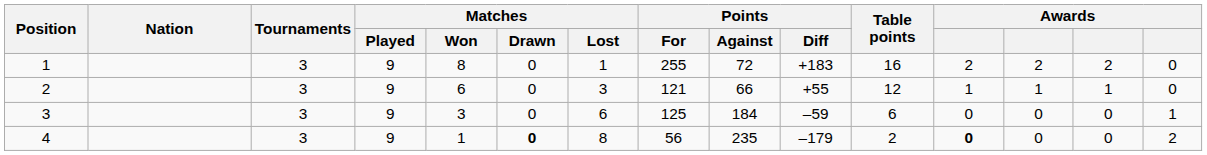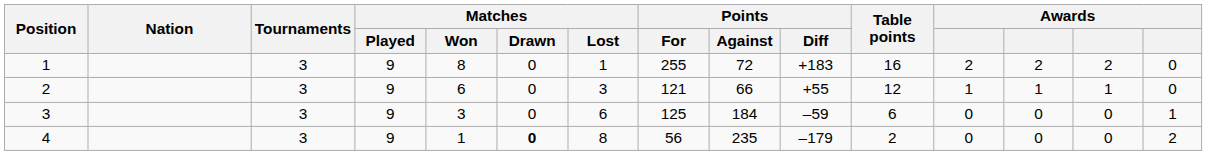(969, 138) bold -> (969, 138) normal
